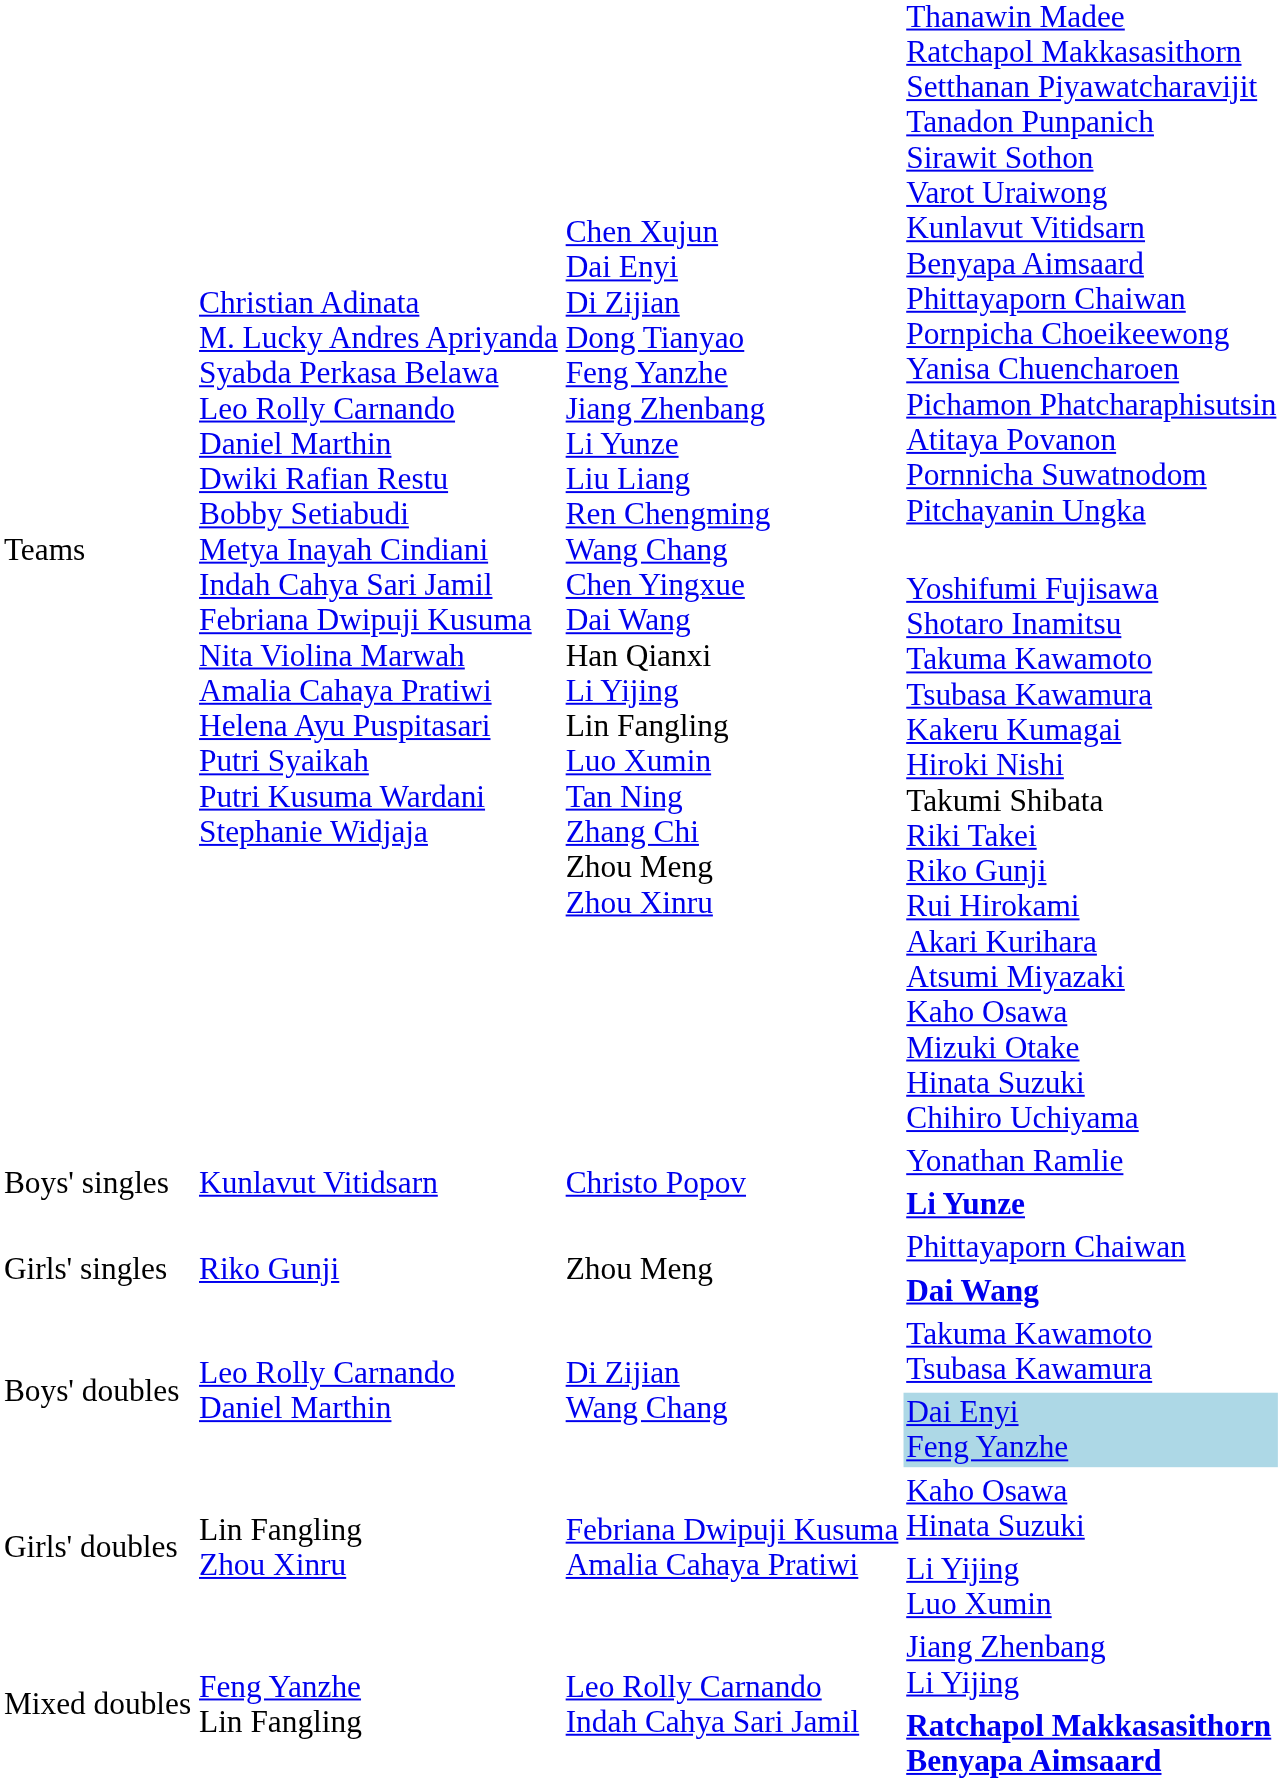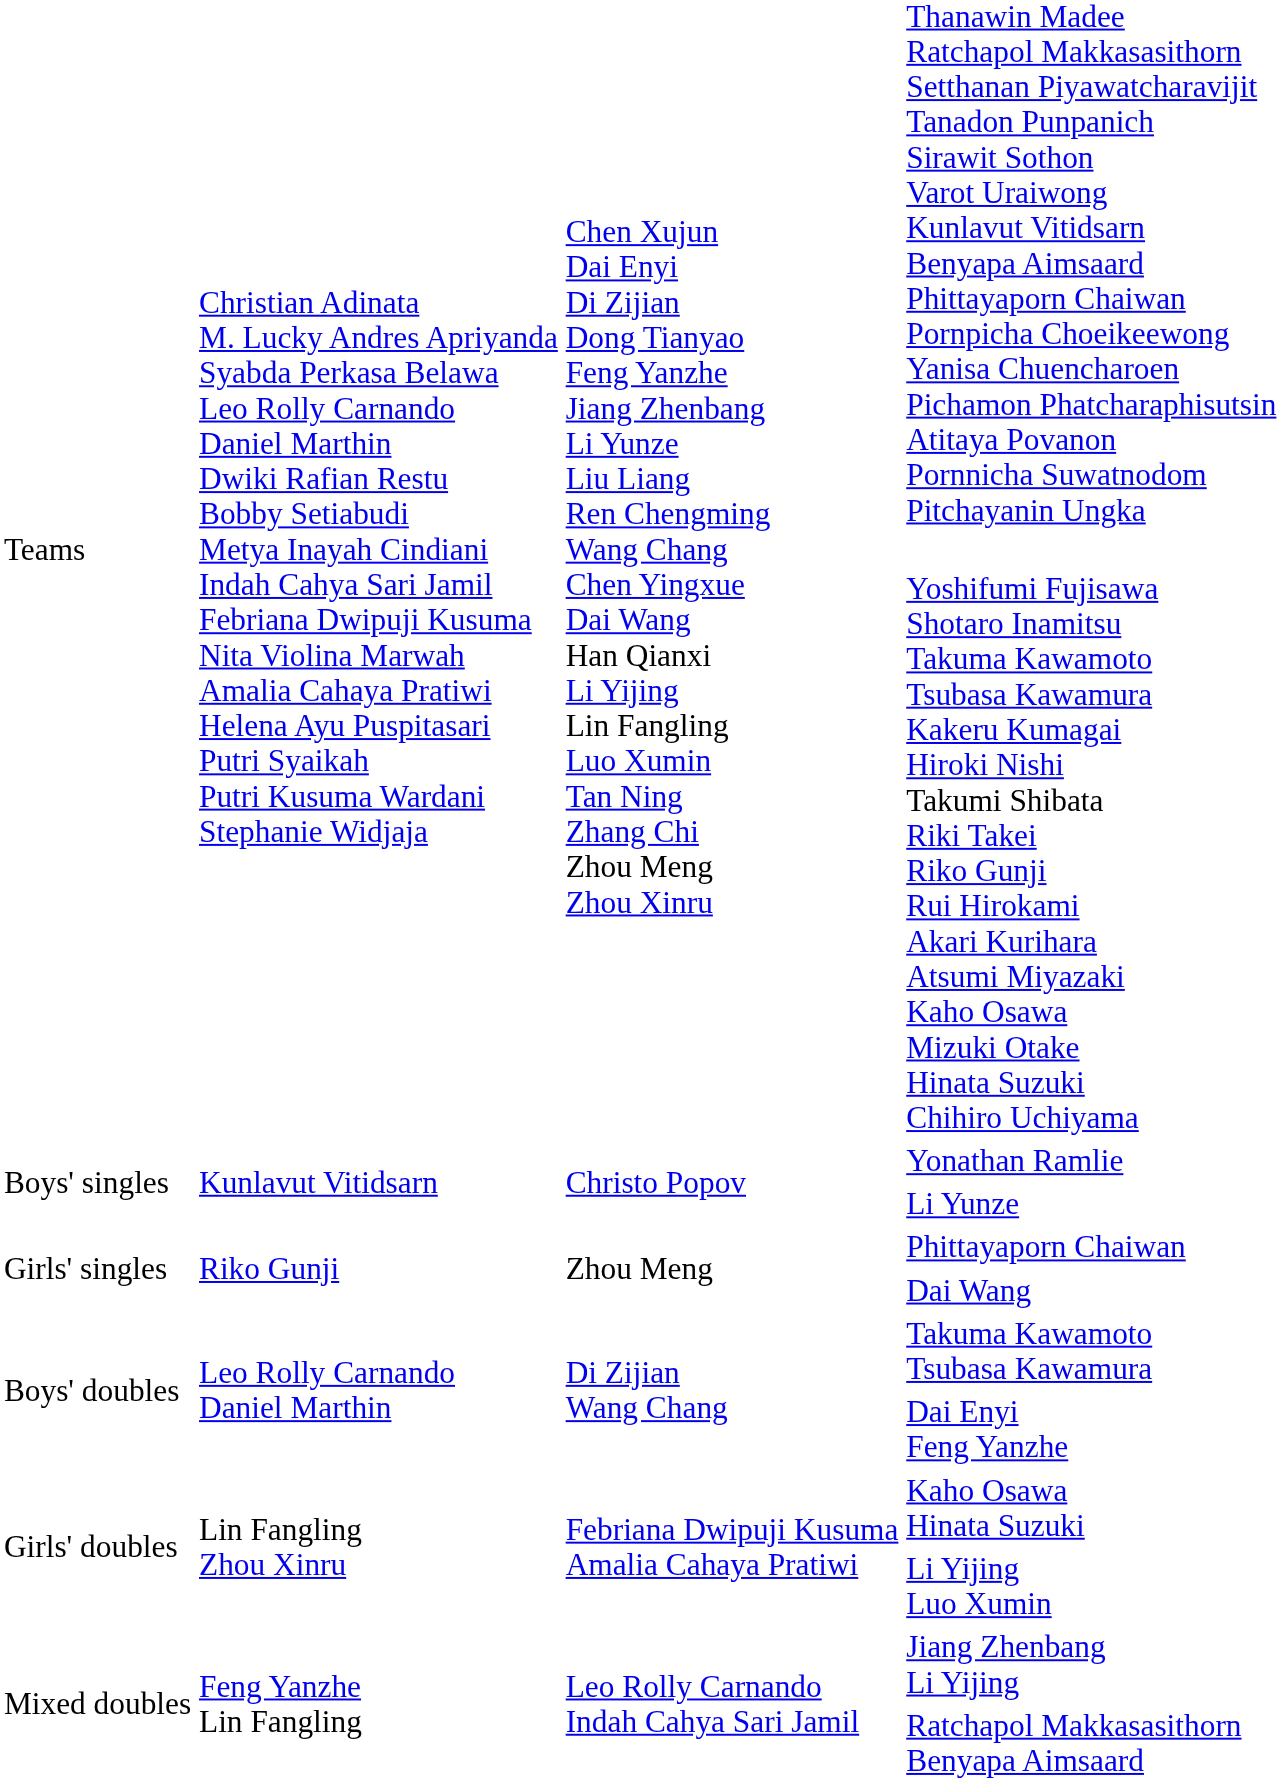(966, 1204) bold -> (963, 1204) normal
(973, 1290) bold -> (969, 1290) normal
(987, 1429) lightblue background -> (987, 1429) no background
(1089, 1743) bold -> (1074, 1743) normal
